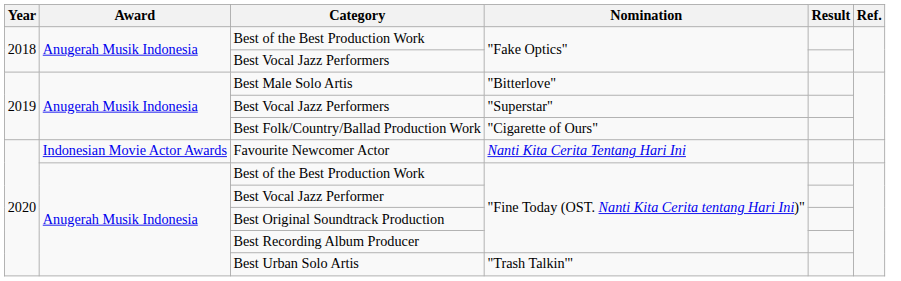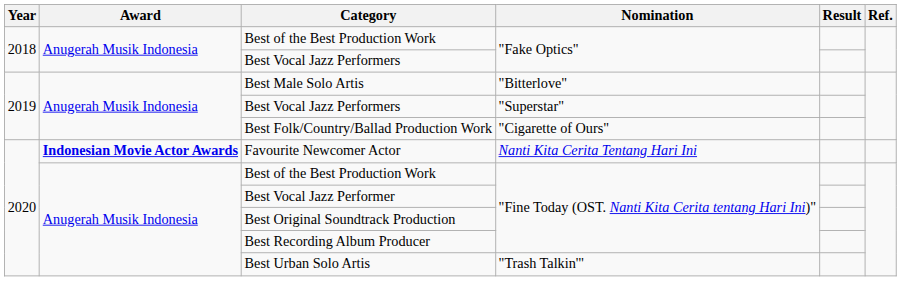(135, 151) normal -> (140, 151) bold
